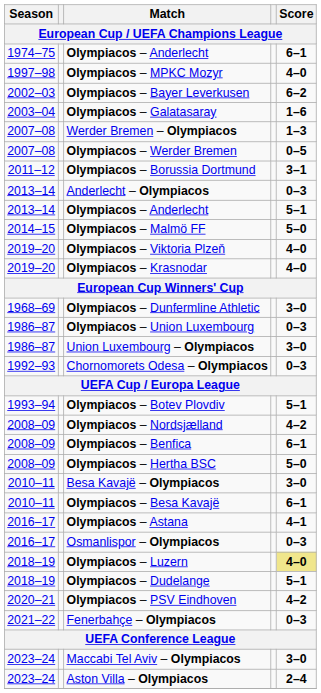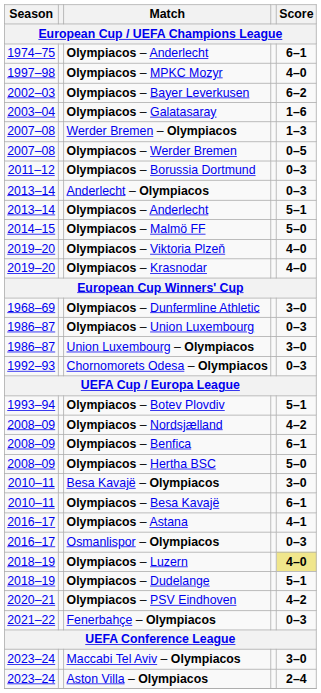(296, 170) 3–1 -> (296, 170) 0–3
